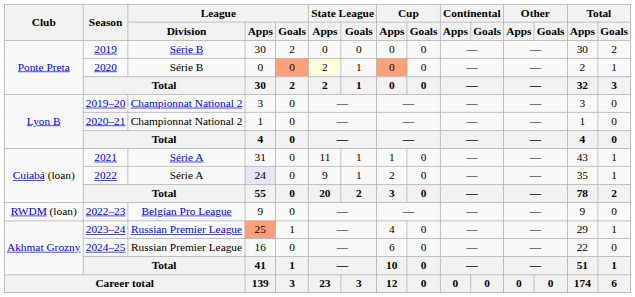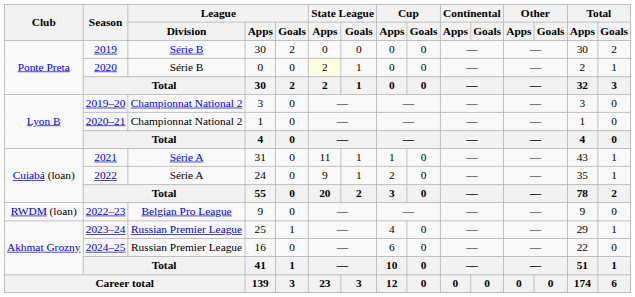(292, 67) lightsalmon background -> (292, 67) no background
(392, 67) lightsalmon background -> (392, 67) no background
(260, 175) lavender background -> (260, 175) no background
(260, 229) lightsalmon background -> (260, 229) no background
